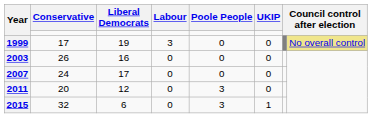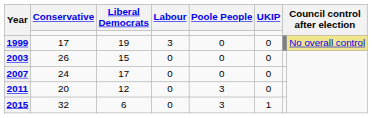(124, 58) 16 -> (124, 58) 15
